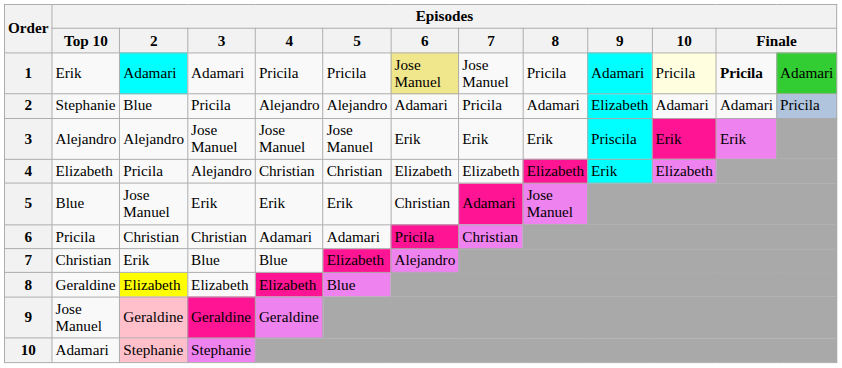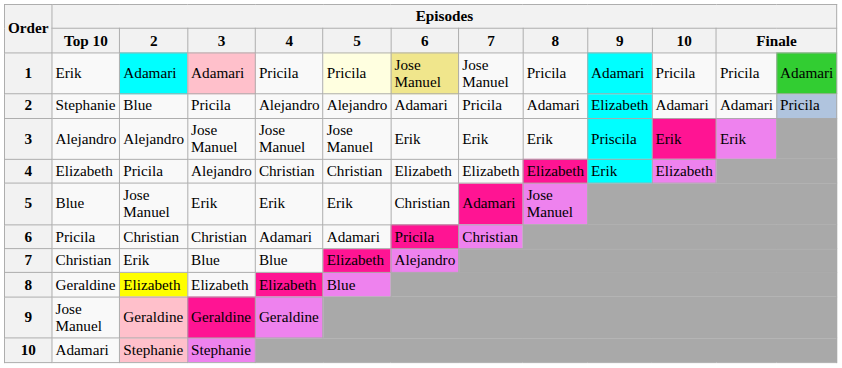(218, 73) no background -> (218, 73) pink background
(347, 73) no background -> (347, 73) lightyellow background
(675, 73) lightyellow background -> (675, 73) no background
(741, 73) bold -> (740, 73) normal
